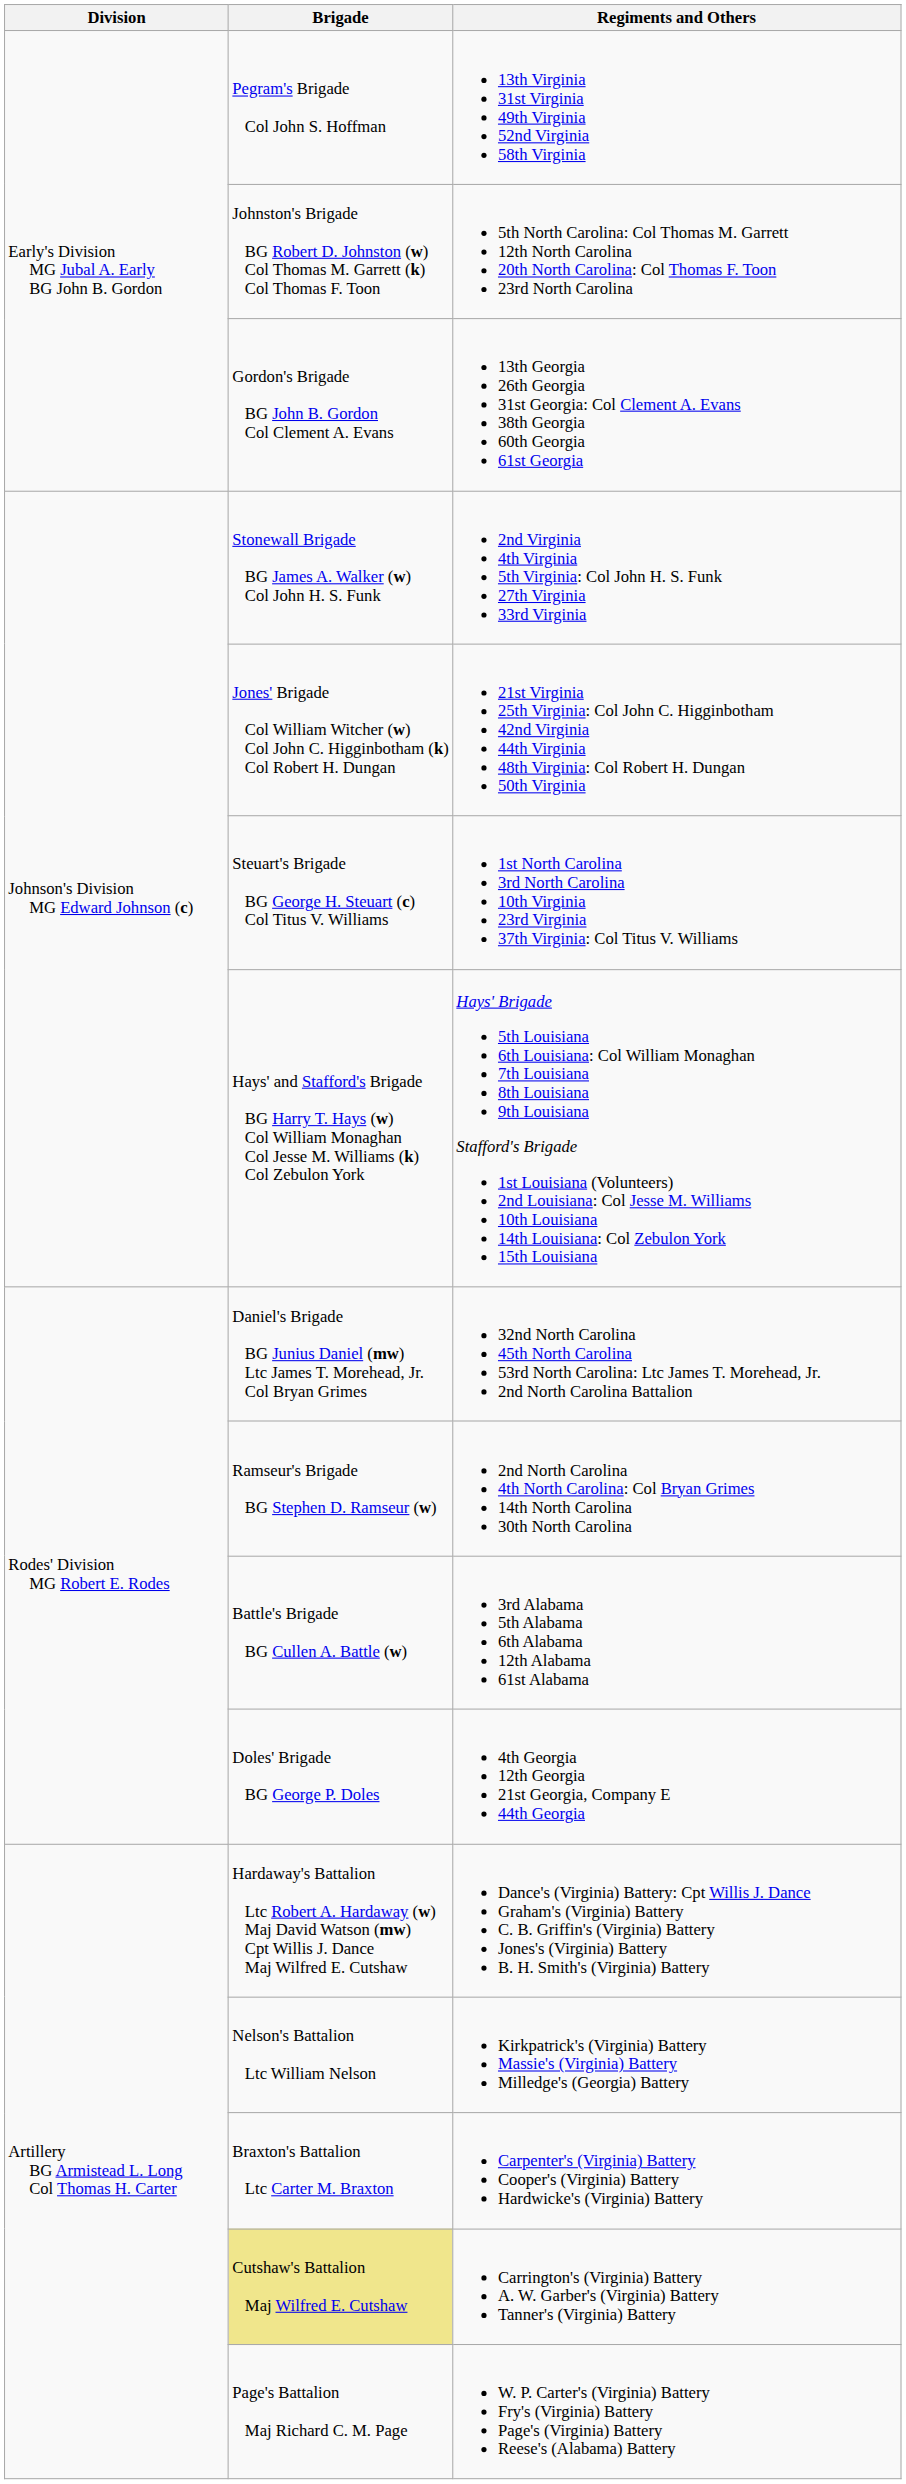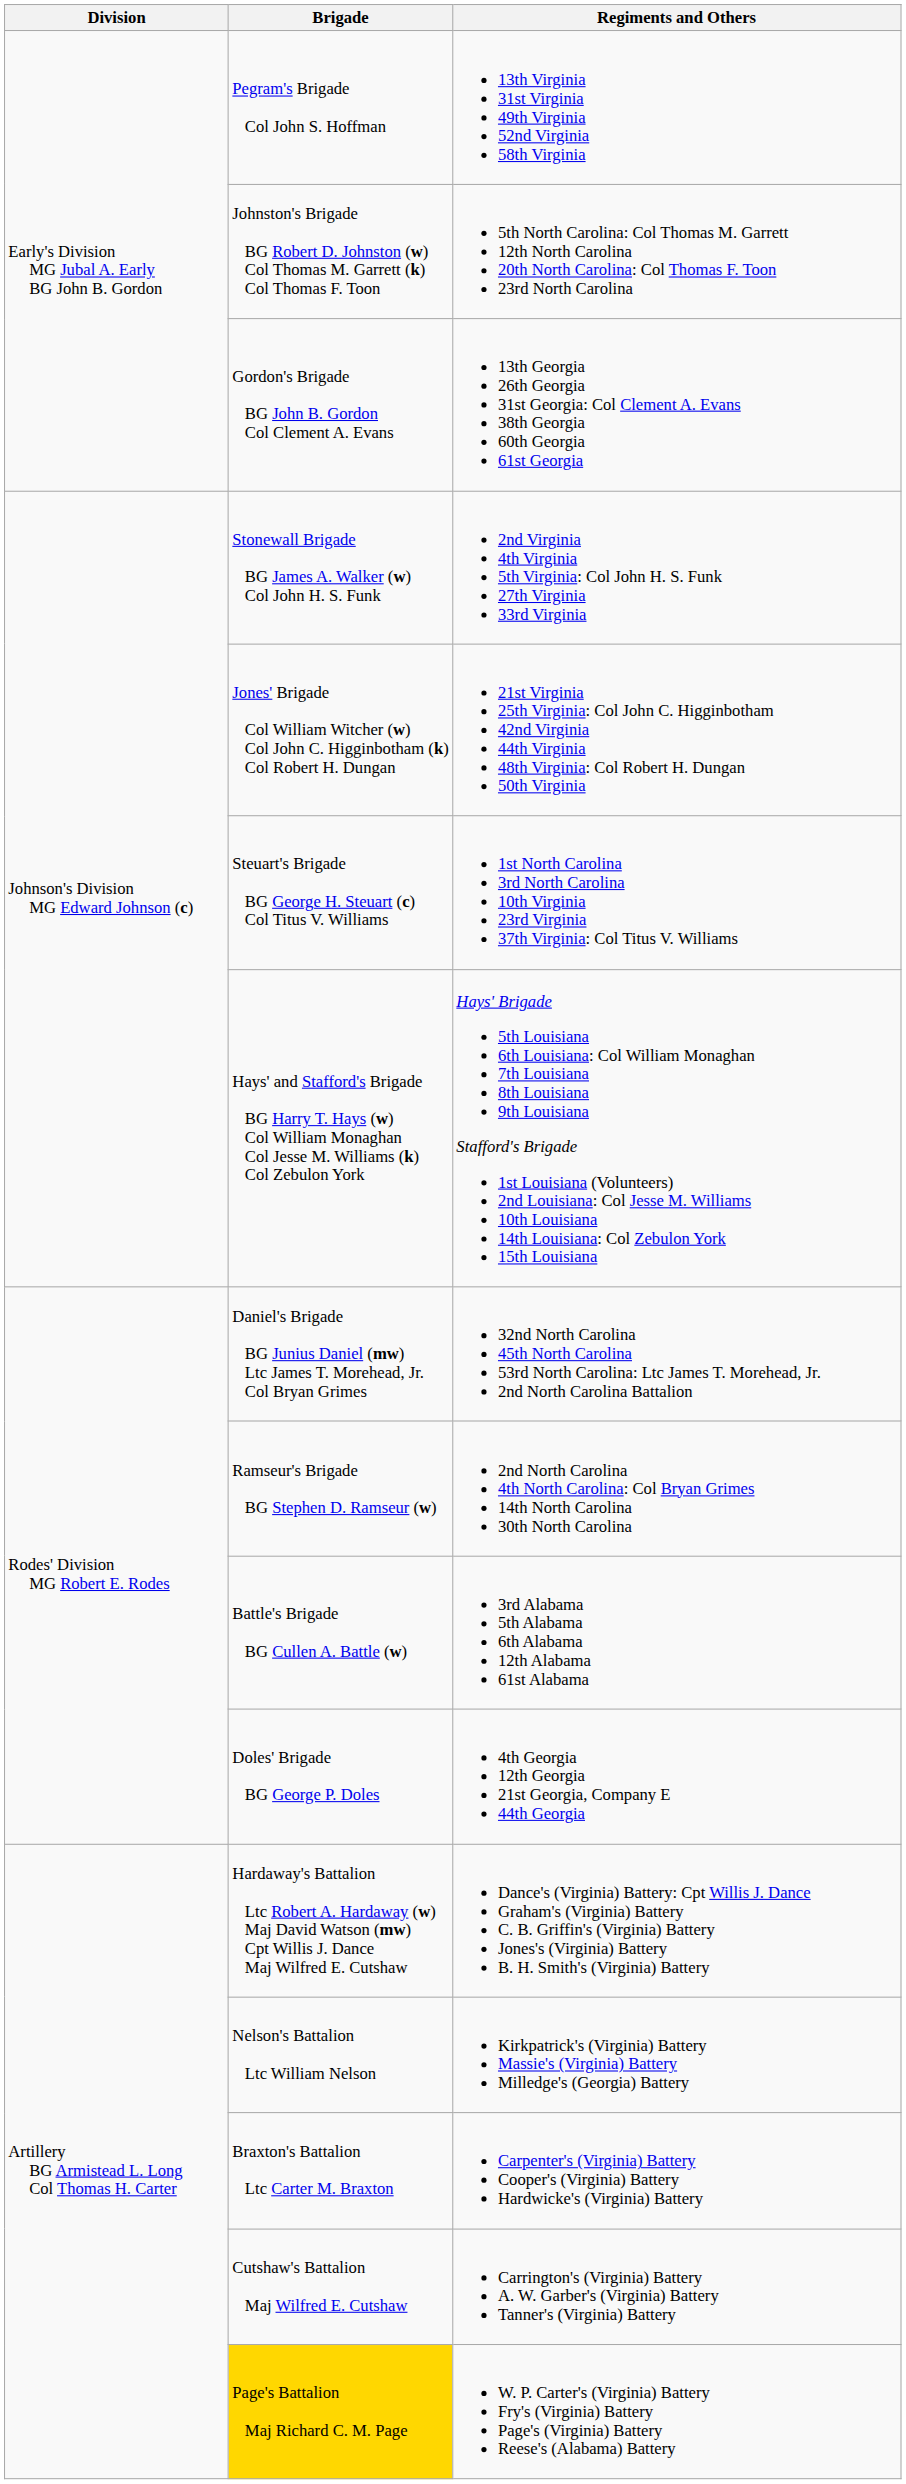(320, 2286) khaki background -> (320, 2286) no background
(320, 2411) no background -> (320, 2411) gold background
